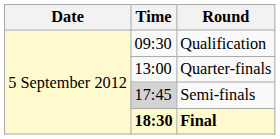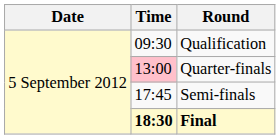(153, 69) no background -> (153, 69) pink background
(153, 95) lightgrey background -> (153, 95) no background
